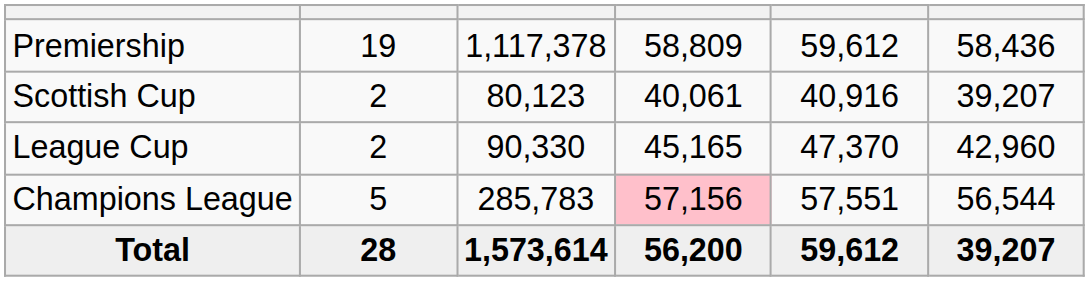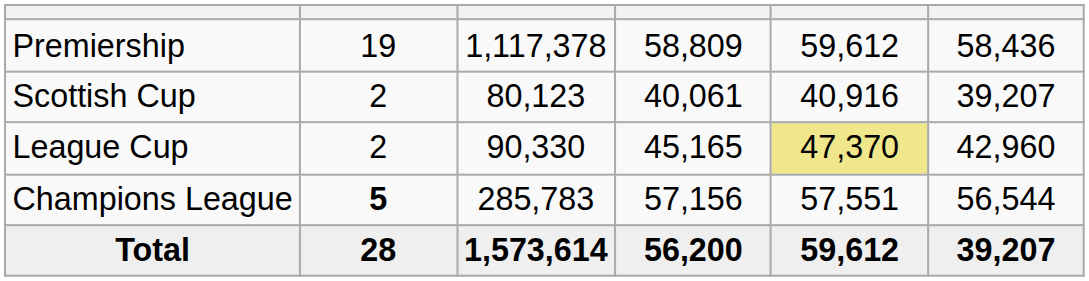(850, 147) no background -> (850, 147) khaki background
(378, 198) normal -> (378, 198) bold
(693, 198) pink background -> (693, 198) no background
